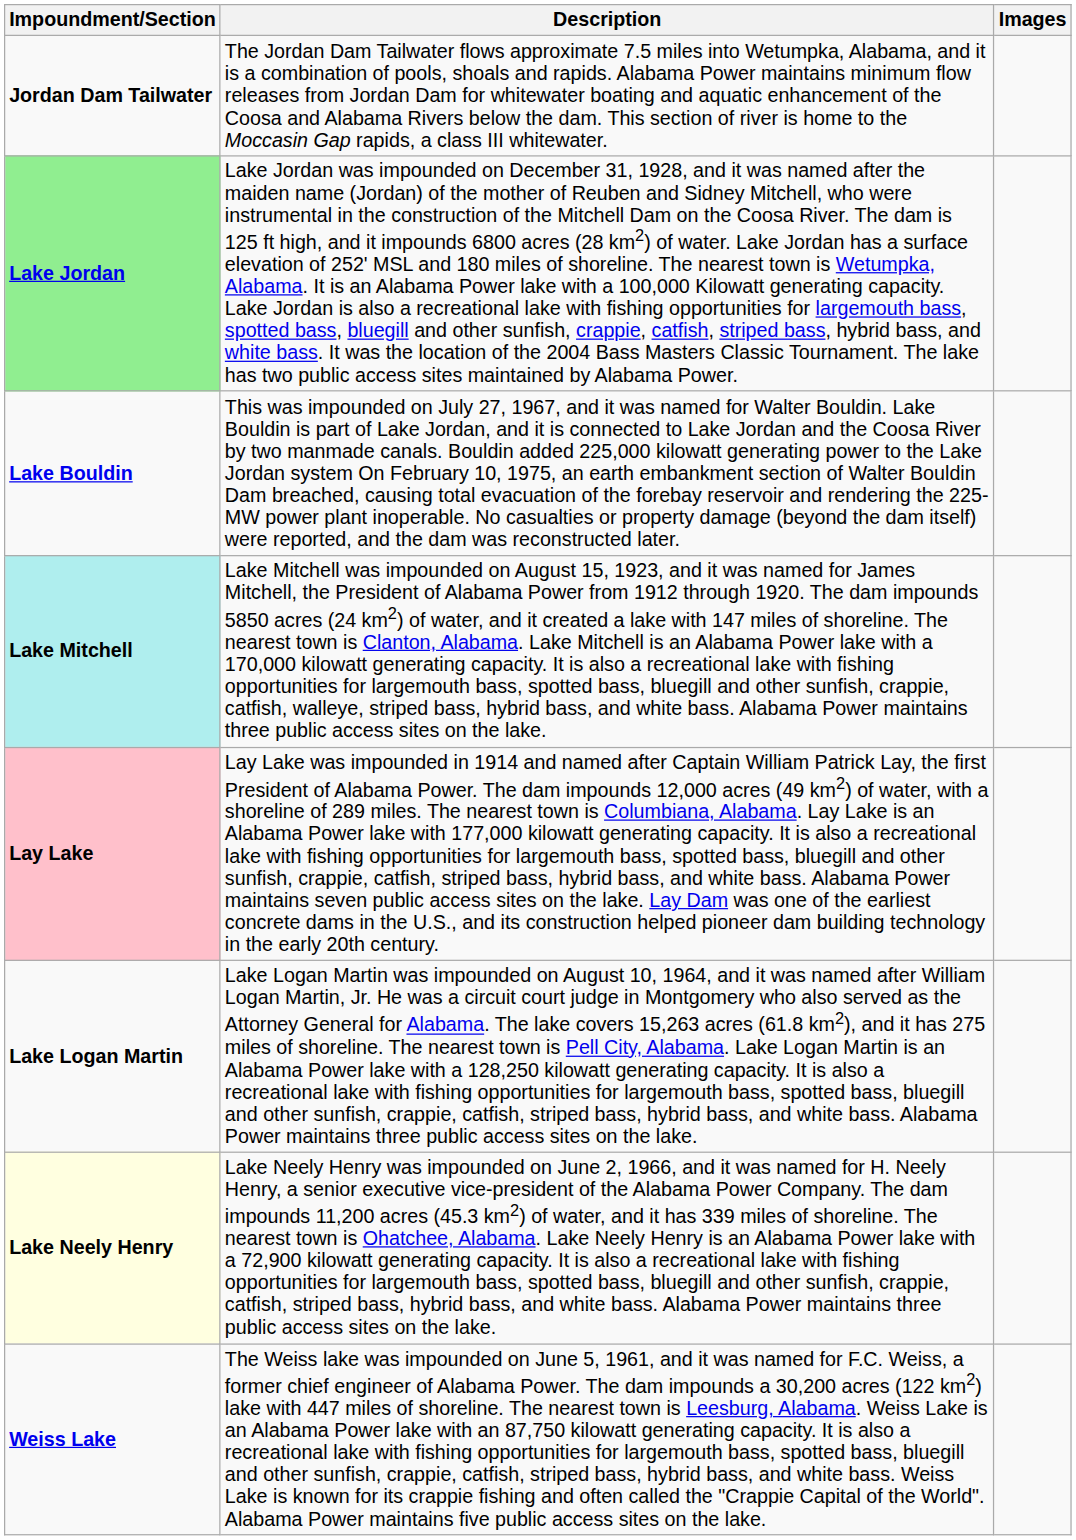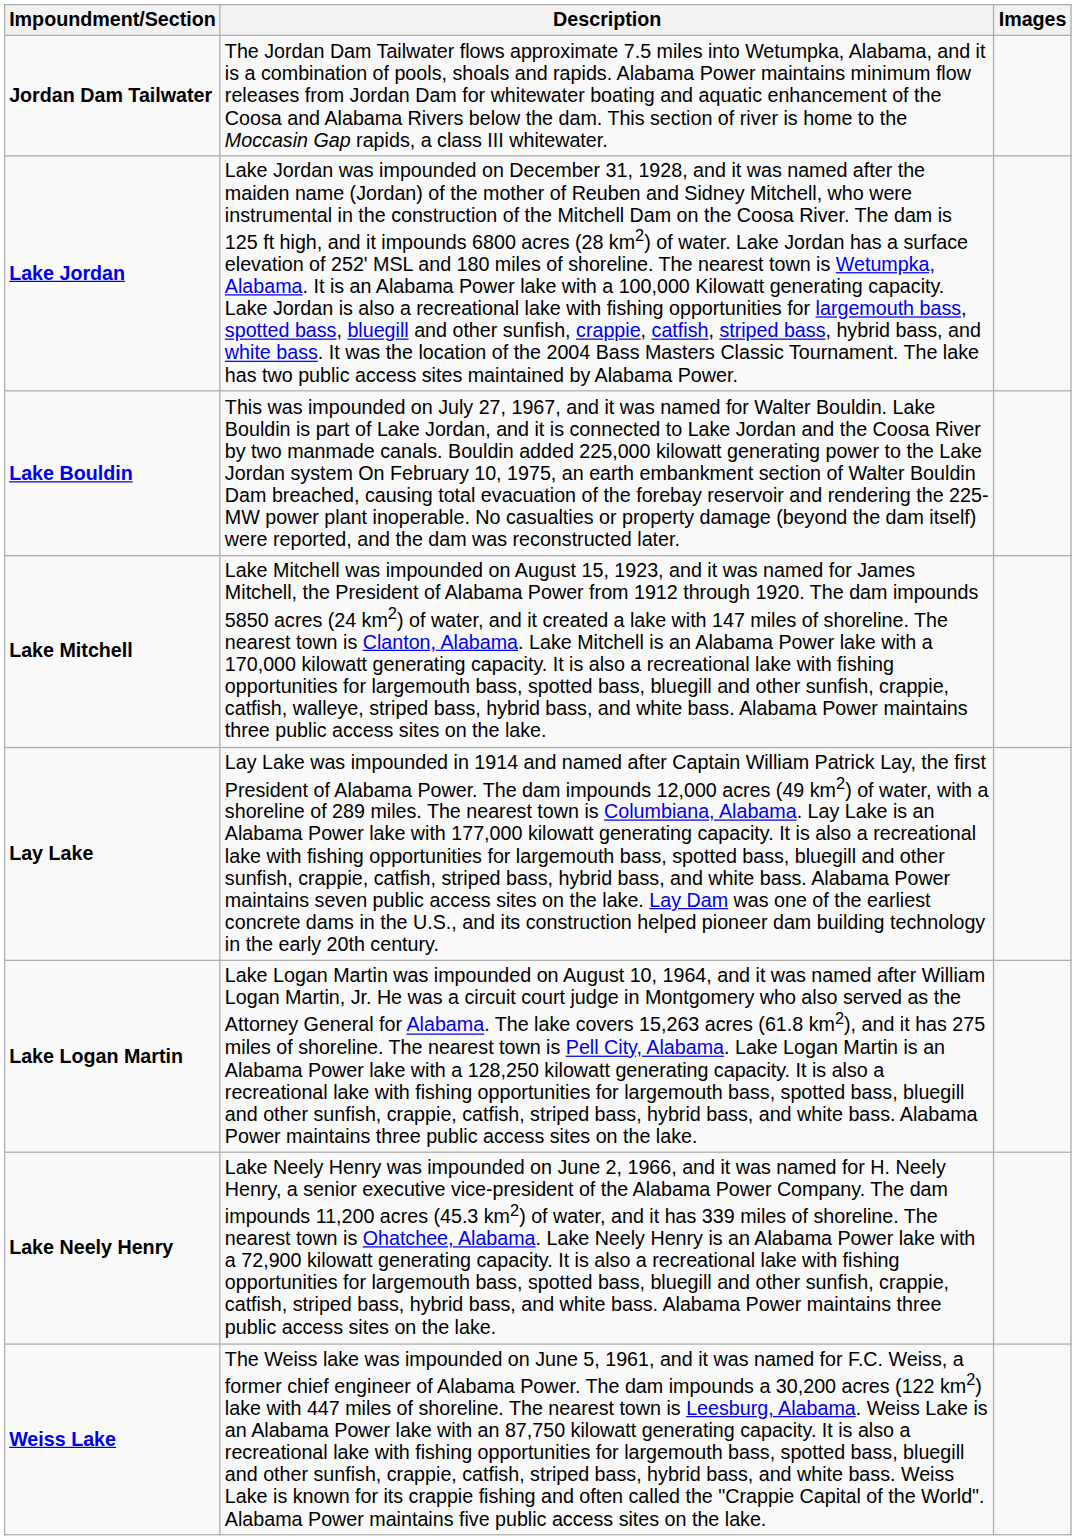(67, 273) lightgreen background -> (67, 273) no background
(71, 651) paleturquoise background -> (71, 651) no background
(51, 853) pink background -> (51, 853) no background
(91, 1247) lightyellow background -> (91, 1247) no background
